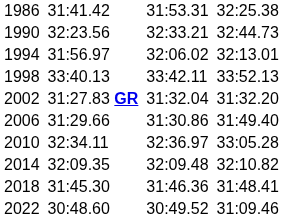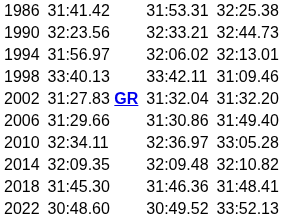(248, 76) 33:52.13 -> (248, 76) 31:09.46
(248, 208) 31:09.46 -> (248, 208) 33:52.13
